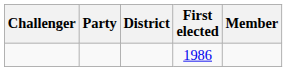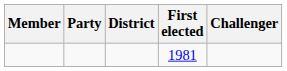columns swapped: (252, 24) <-> (42, 24)
(198, 54) 1986 -> (182, 54) 1981
